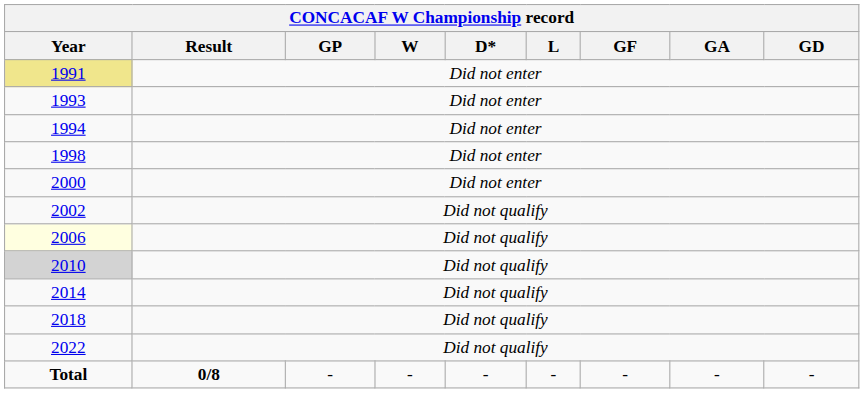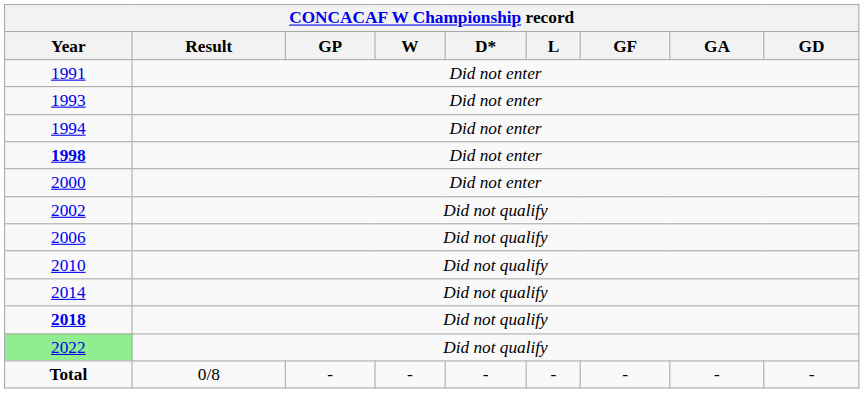(68, 73) khaki background -> (68, 73) no background
(68, 155) normal -> (68, 155) bold
(68, 237) lightyellow background -> (68, 237) no background
(68, 264) lightgrey background -> (68, 264) no background
(68, 319) normal -> (68, 319) bold
(68, 347) no background -> (68, 347) lightgreen background
(209, 374) bold -> (209, 374) normal
